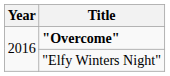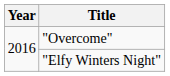(81, 37) bold -> (77, 37) normal
